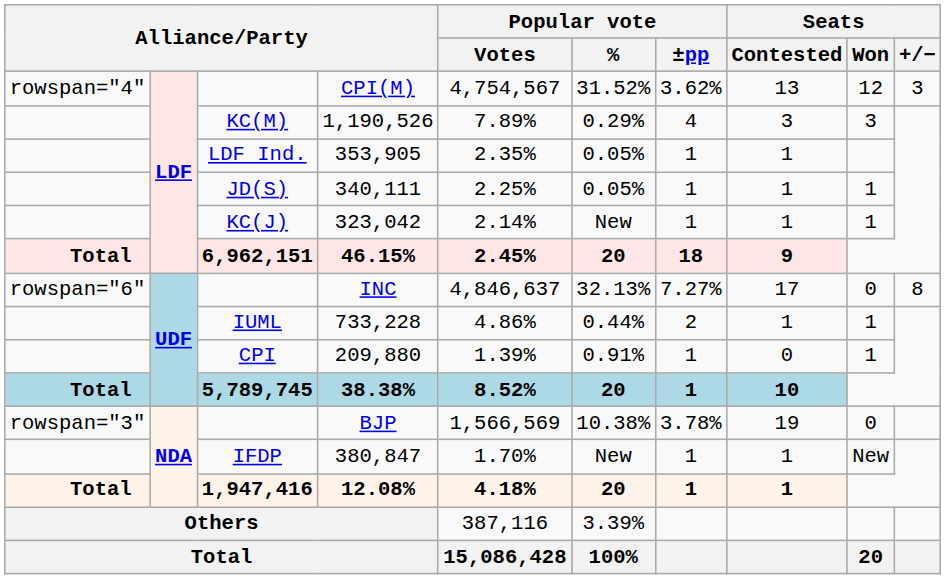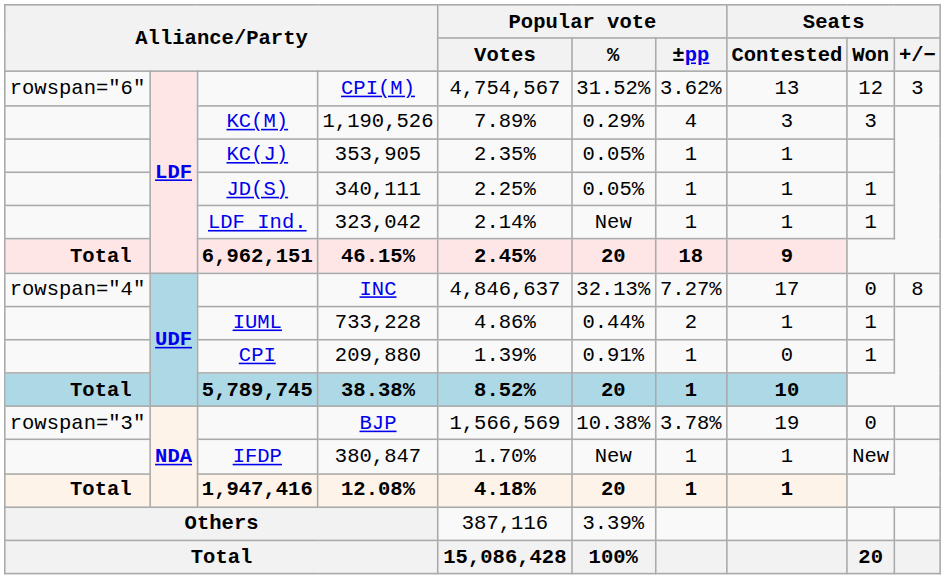(77, 88) rowspan="4" -> (77, 88) rowspan="6"
(257, 155) LDF Ind. -> (257, 155) KC(J)
(257, 222) KC(J) -> (257, 222) LDF Ind.
(77, 289) rowspan="6" -> (77, 289) rowspan="4"
